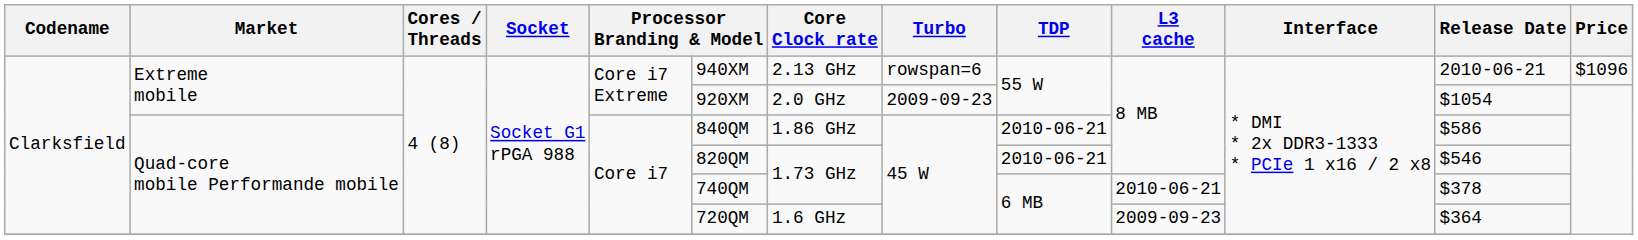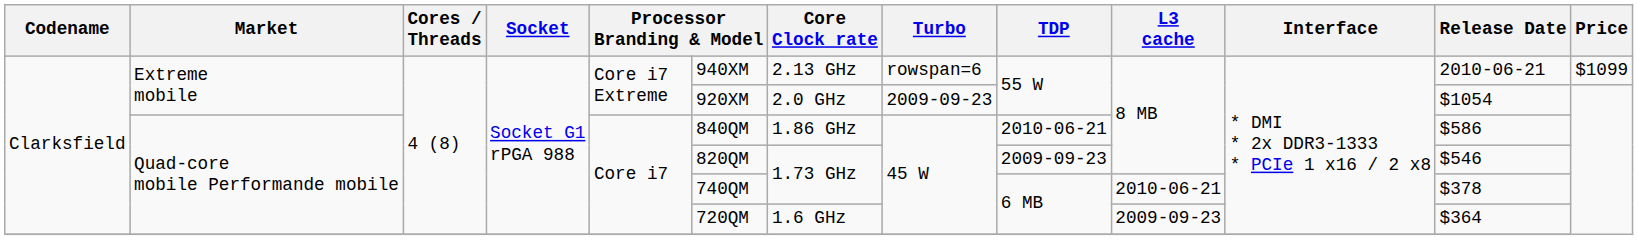(1602, 70) $1096 -> (1602, 70) $1099
(1054, 159) 2010-06-21 -> (1054, 159) 2009-09-23
